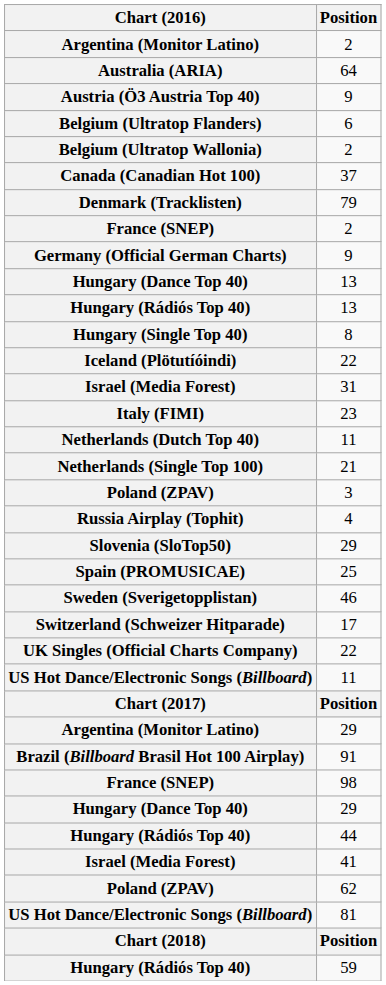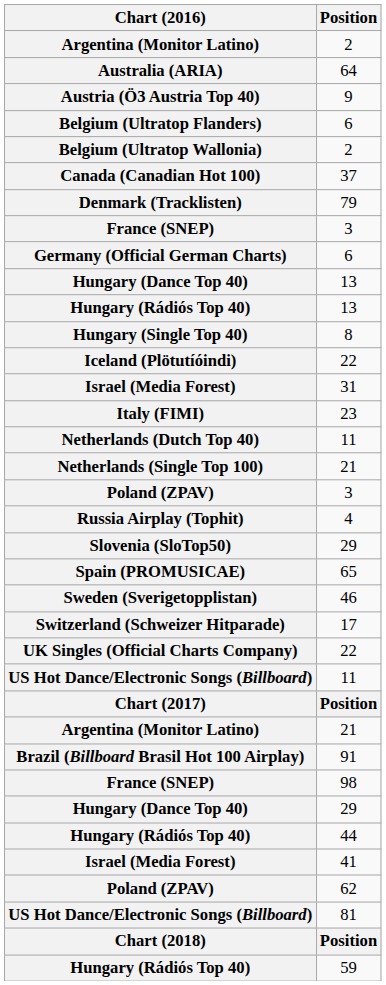(349, 228) 2 -> (349, 228) 3
(349, 255) 9 -> (349, 255) 6
(349, 571) 25 -> (349, 571) 65
(349, 730) 29 -> (349, 730) 21
